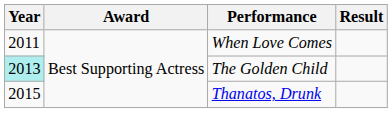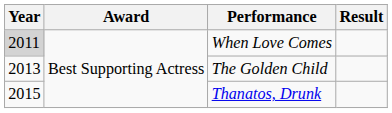(24, 42) no background -> (24, 42) lightgrey background
(24, 68) paleturquoise background -> (24, 68) no background
